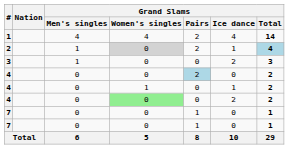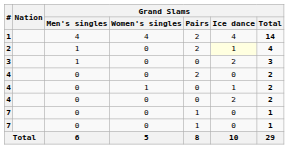(146, 49) lightgrey background -> (146, 49) no background
(234, 49) no background -> (234, 49) lightyellow background
(270, 49) lightblue background -> (270, 49) no background
(197, 74) lightblue background -> (197, 74) no background
(146, 100) lightgreen background -> (146, 100) no background
